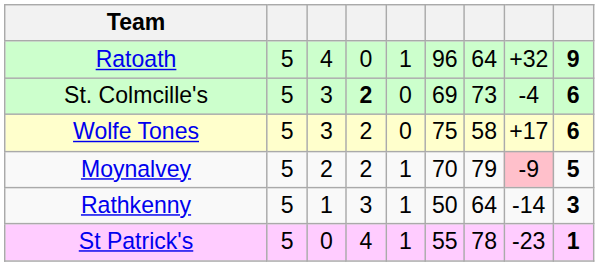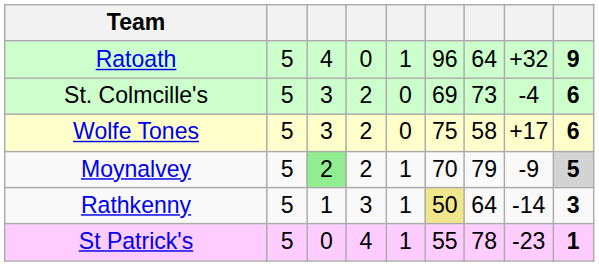(366, 95) bold -> (366, 95) normal
(326, 168) no background -> (326, 168) lightgreen background
(529, 168) pink background -> (529, 168) no background
(573, 168) no background -> (573, 168) lightgrey background
(445, 205) no background -> (445, 205) khaki background
